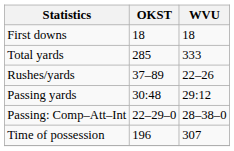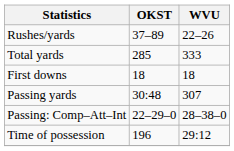rows swapped: (37, 35) <-> (41, 75)
(197, 95) 29:12 -> (192, 95) 307
(192, 135) 307 -> (197, 135) 29:12
